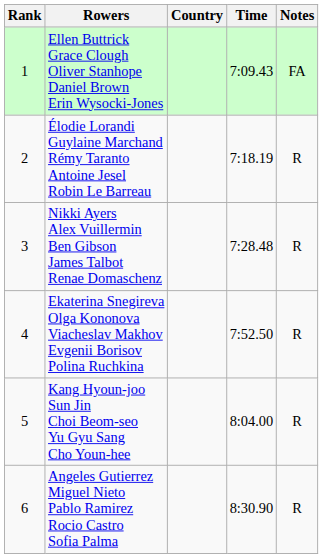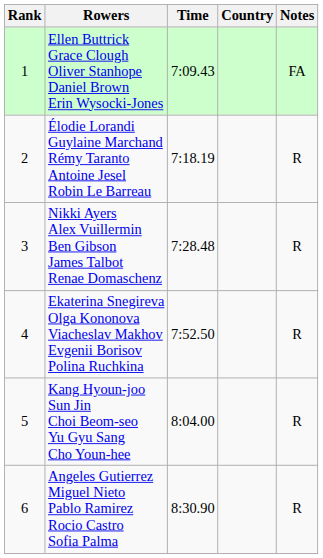columns swapped: (197, 15) <-> (251, 15)
